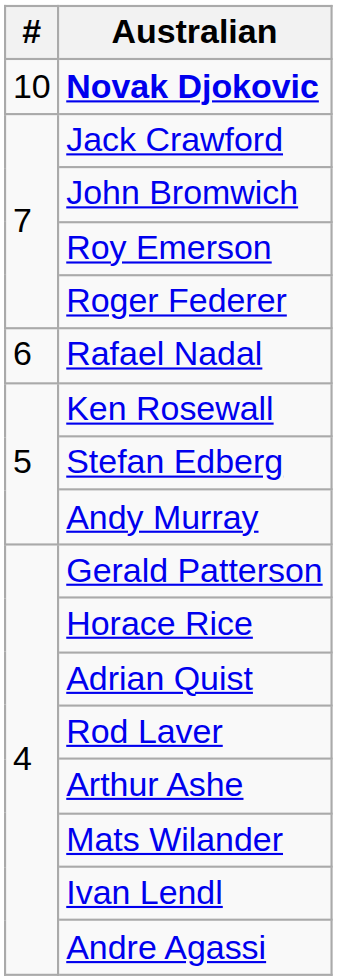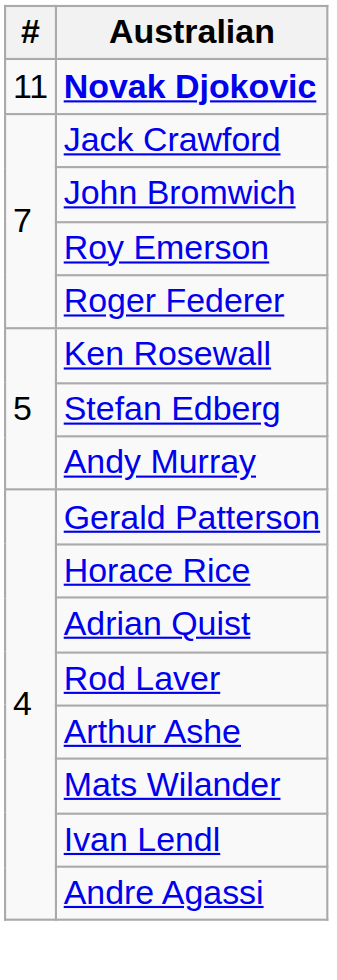(32, 86) 10 -> (30, 86) 11
- row: (164, 355)
